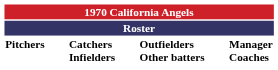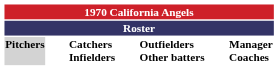(25, 44) no background -> (25, 44) lightgrey background
